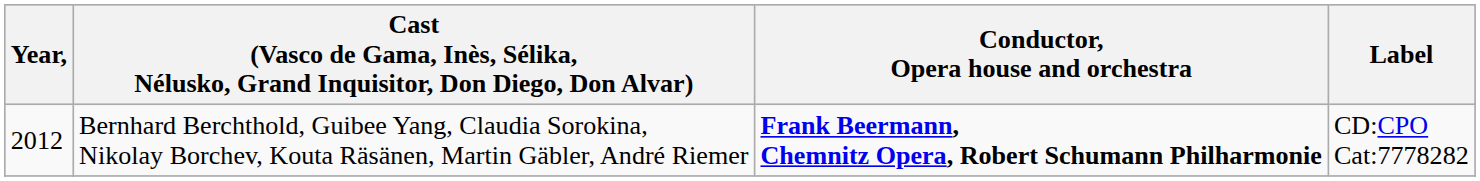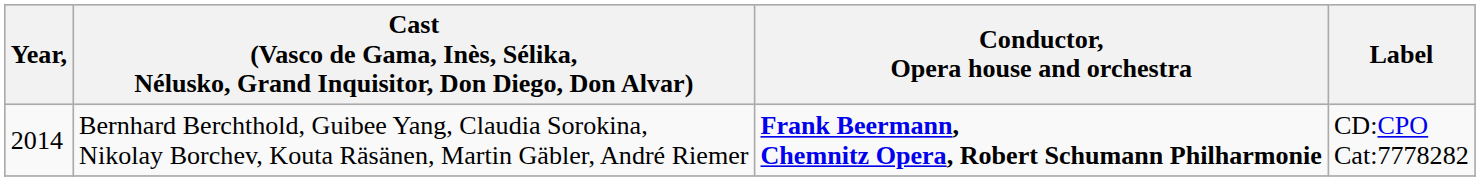(37, 139) 2012 -> (37, 139) 2014
